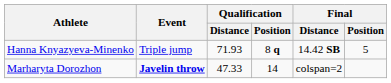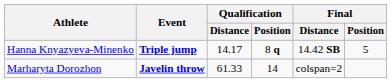(166, 50) normal -> (168, 50) bold
(229, 50) 71.93 -> (229, 50) 14.17
(229, 68) 47.33 -> (229, 68) 61.33
